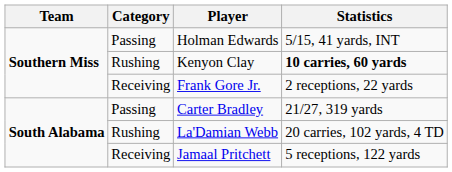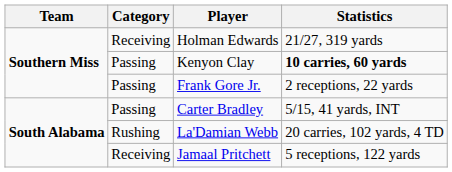(134, 39) Passing -> (141, 39) Receiving
(342, 39) 5/15, 41 yards, INT -> (334, 39) 21/27, 319 yards
(136, 62) Rushing -> (134, 62) Passing
(141, 85) Receiving -> (134, 85) Passing
(334, 108) 21/27, 319 yards -> (342, 108) 5/15, 41 yards, INT
